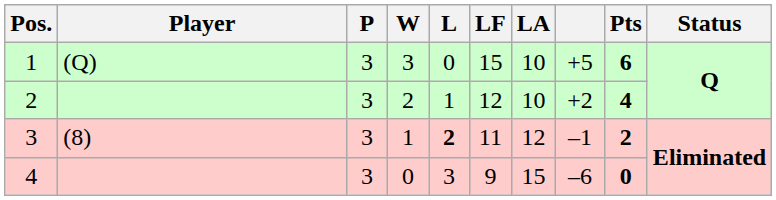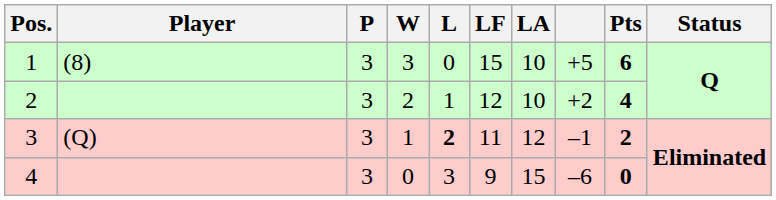(80, 61) (Q) -> (77, 61) (8)
(77, 137) (8) -> (80, 137) (Q)
